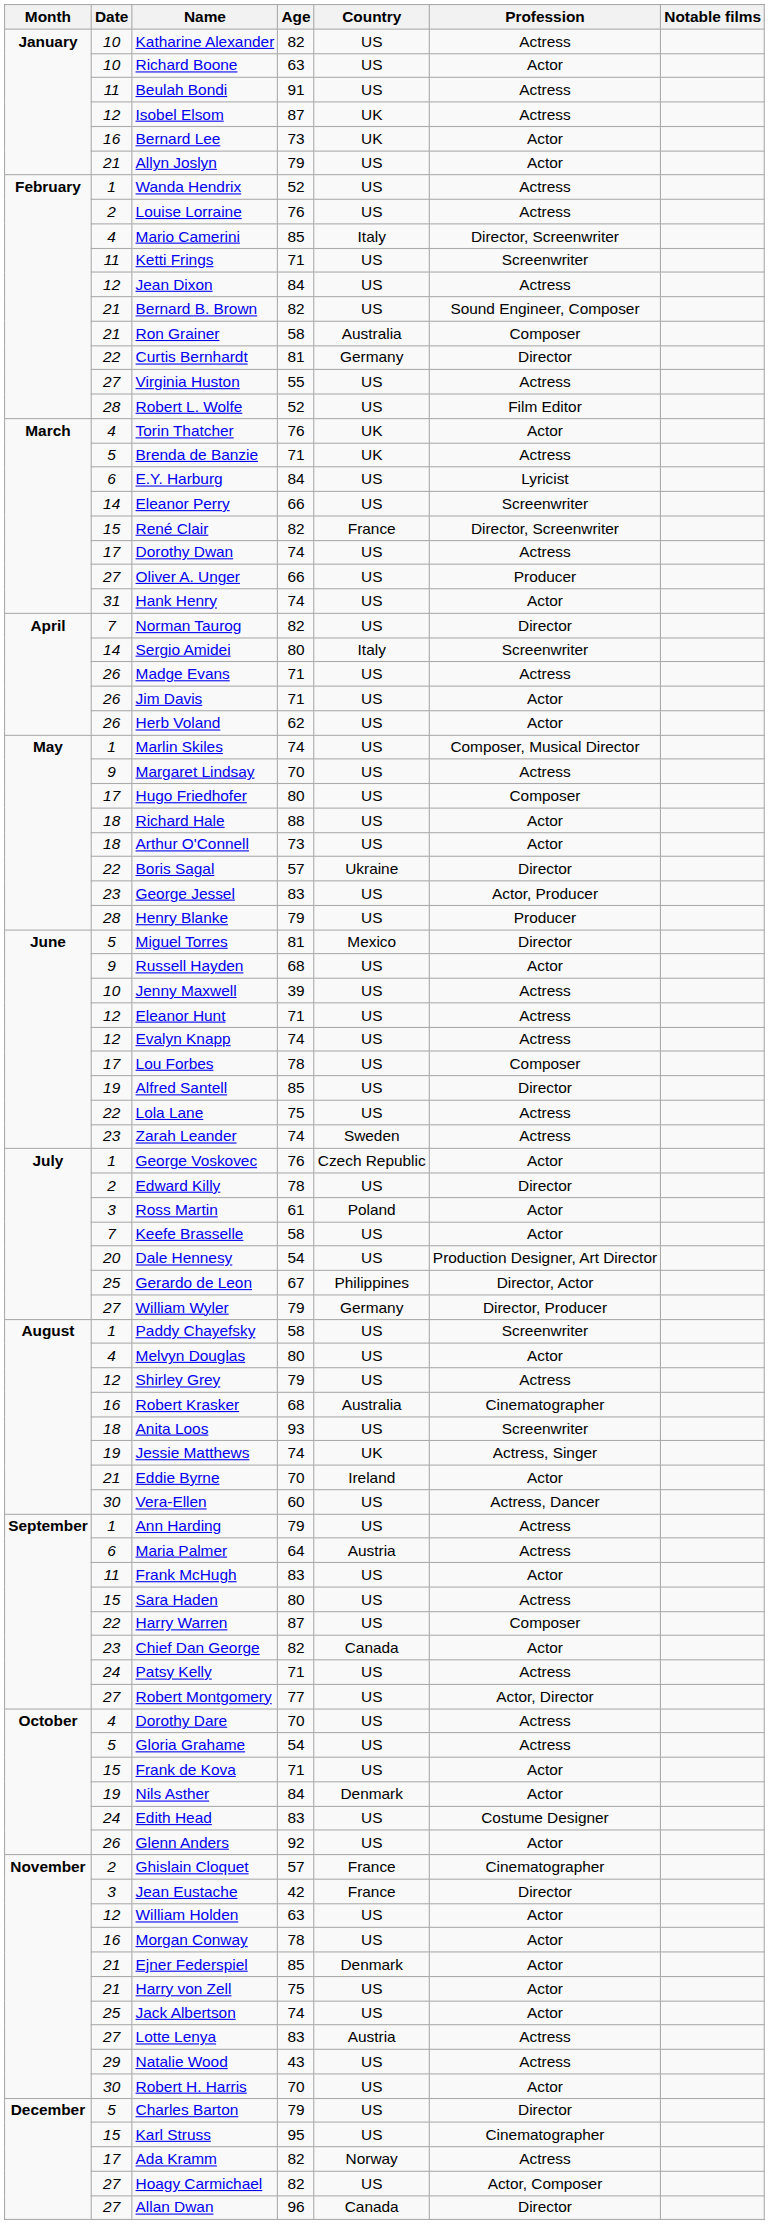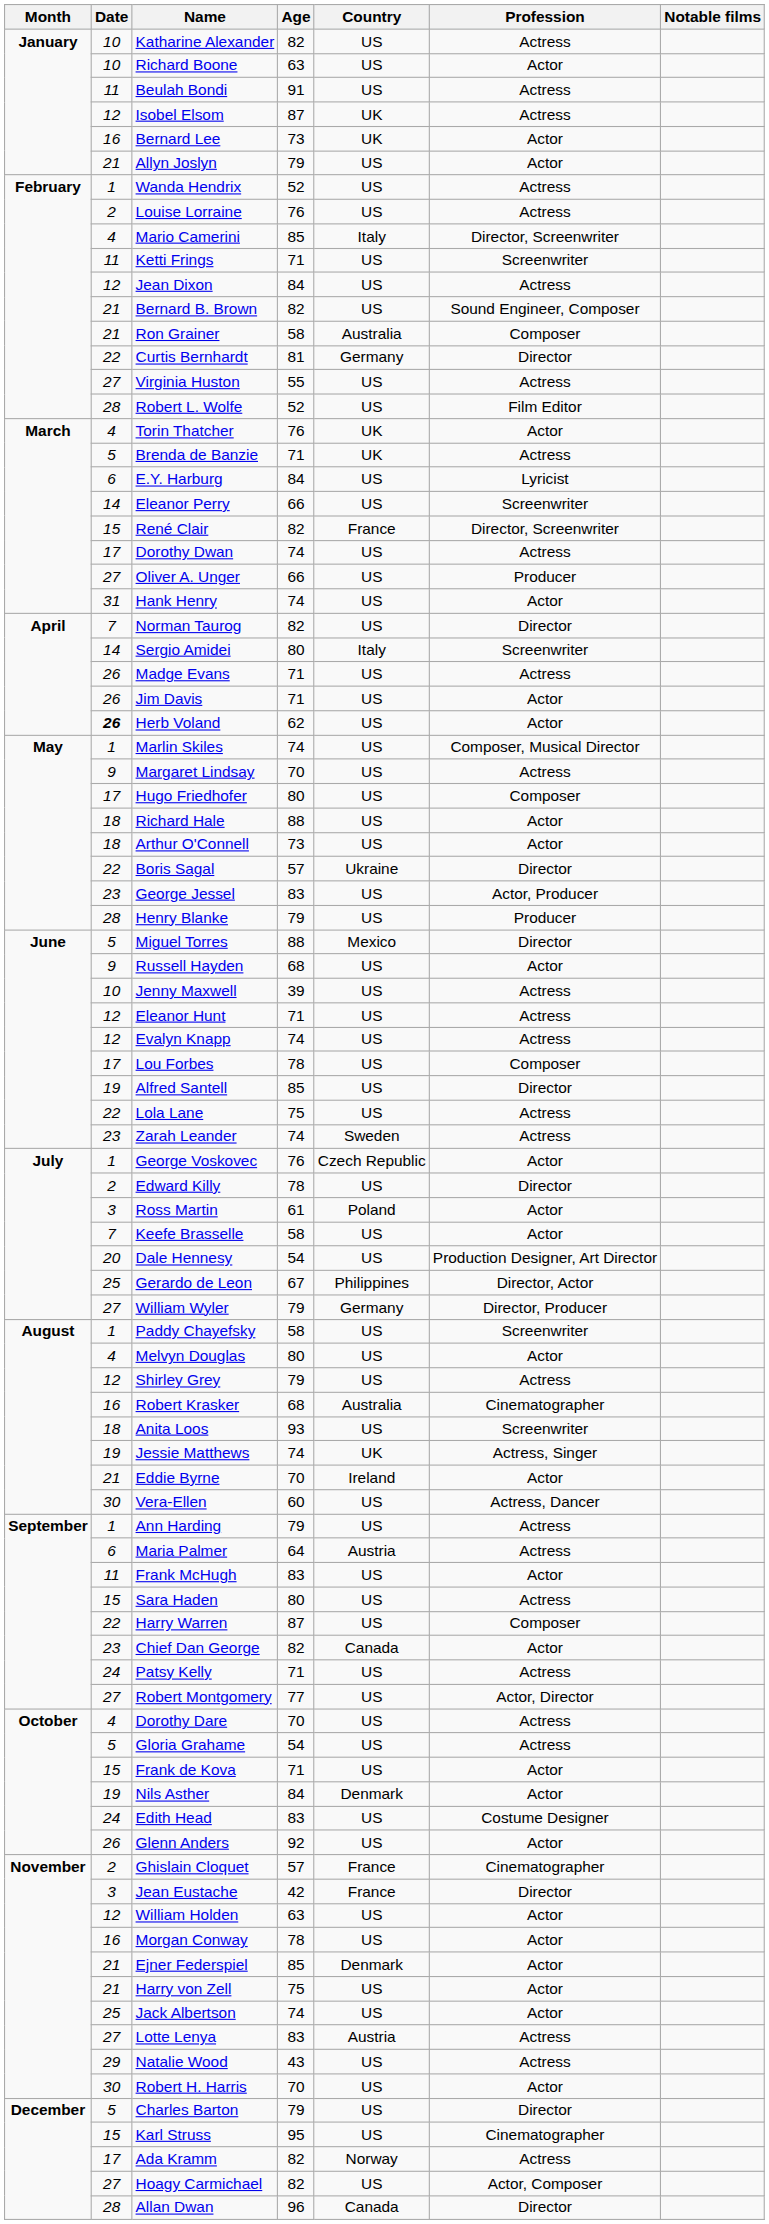(112, 723) normal -> (112, 723) bold
(296, 942) 81 -> (296, 942) 88
(112, 2208) 27 -> (112, 2208) 28
